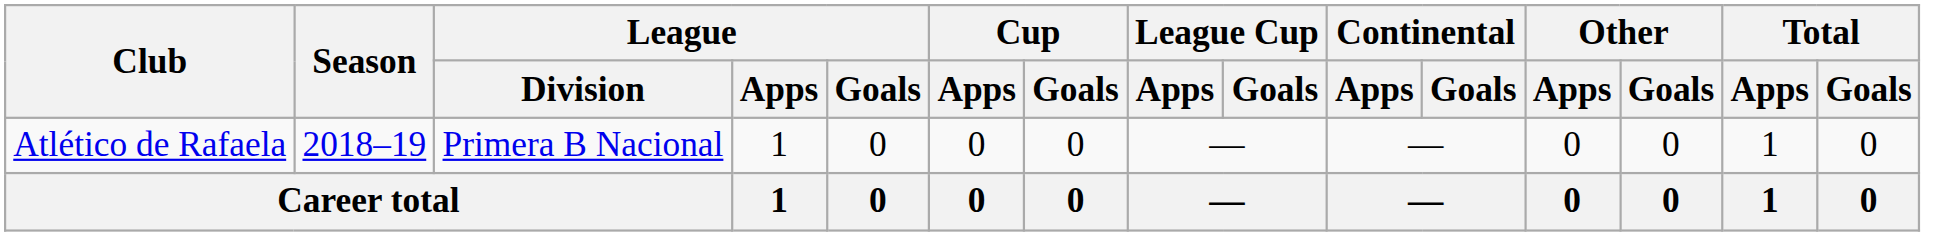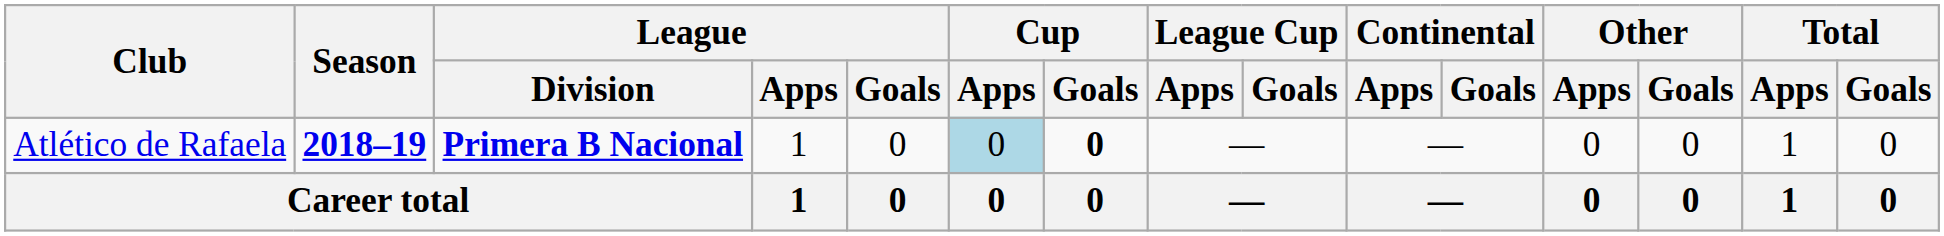(364, 144) normal -> (364, 144) bold
(583, 144) normal -> (593, 144) bold
(977, 144) no background -> (996, 144) lightblue background
(1076, 144) normal -> (1095, 144) bold
